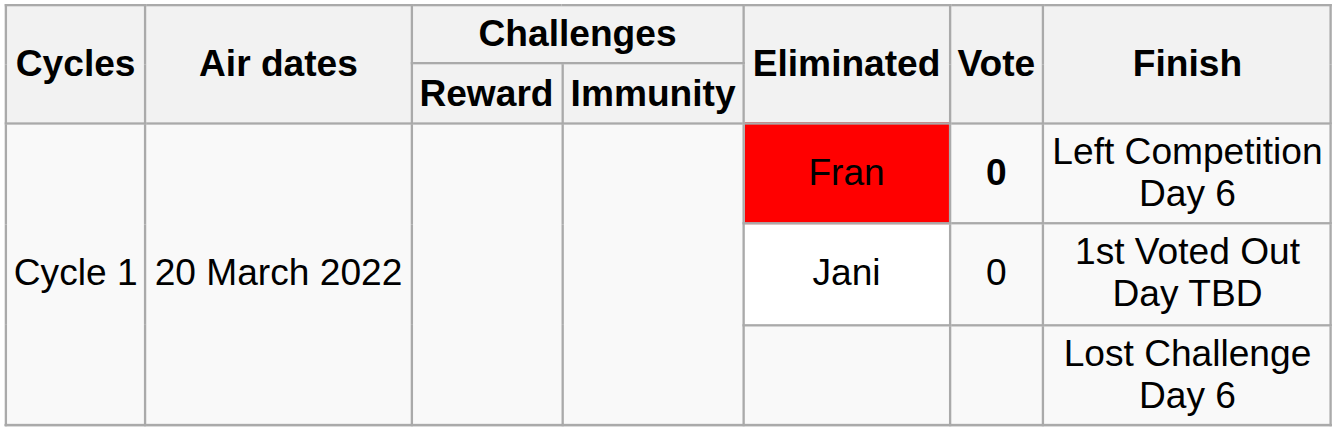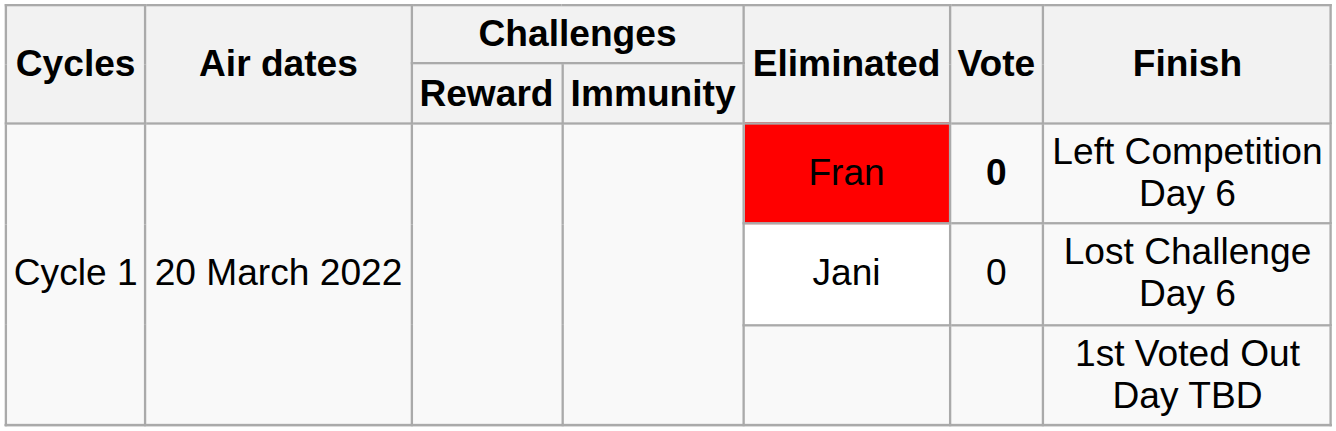(1188, 273) 1st Voted Out Day TBD -> (1187, 273) Lost Challenge Day 6
(1187, 373) Lost Challenge Day 6 -> (1188, 373) 1st Voted Out Day TBD
